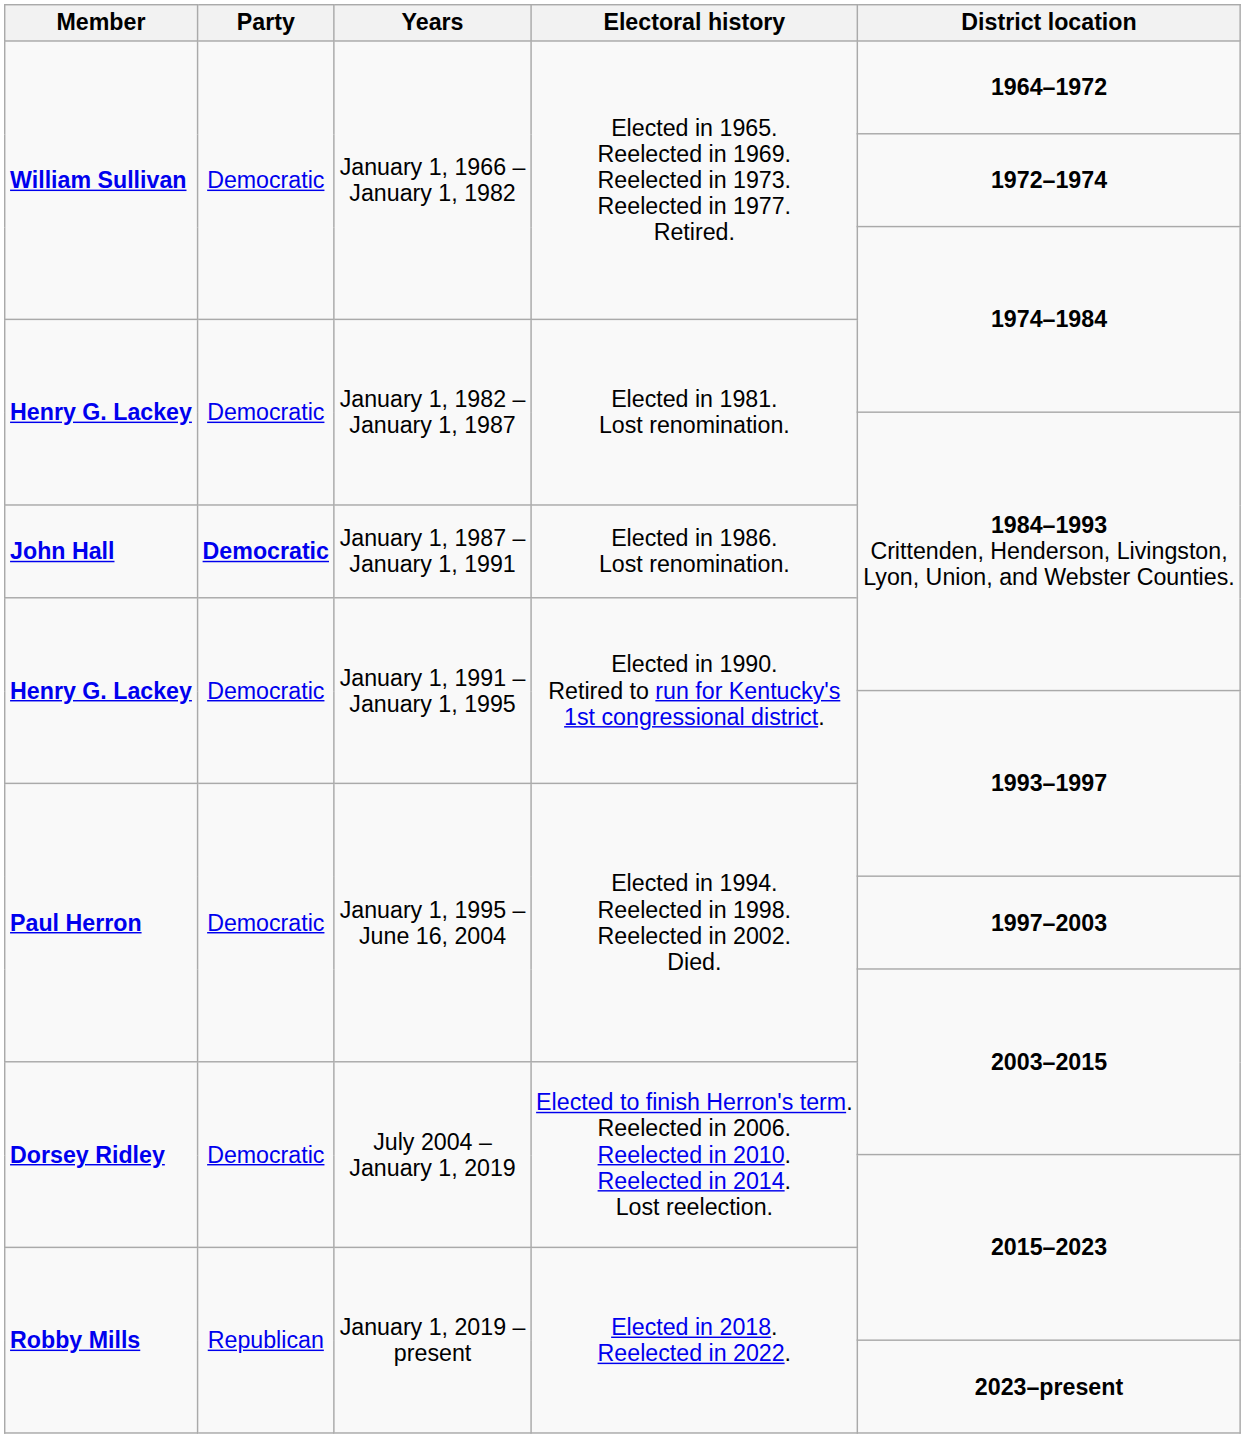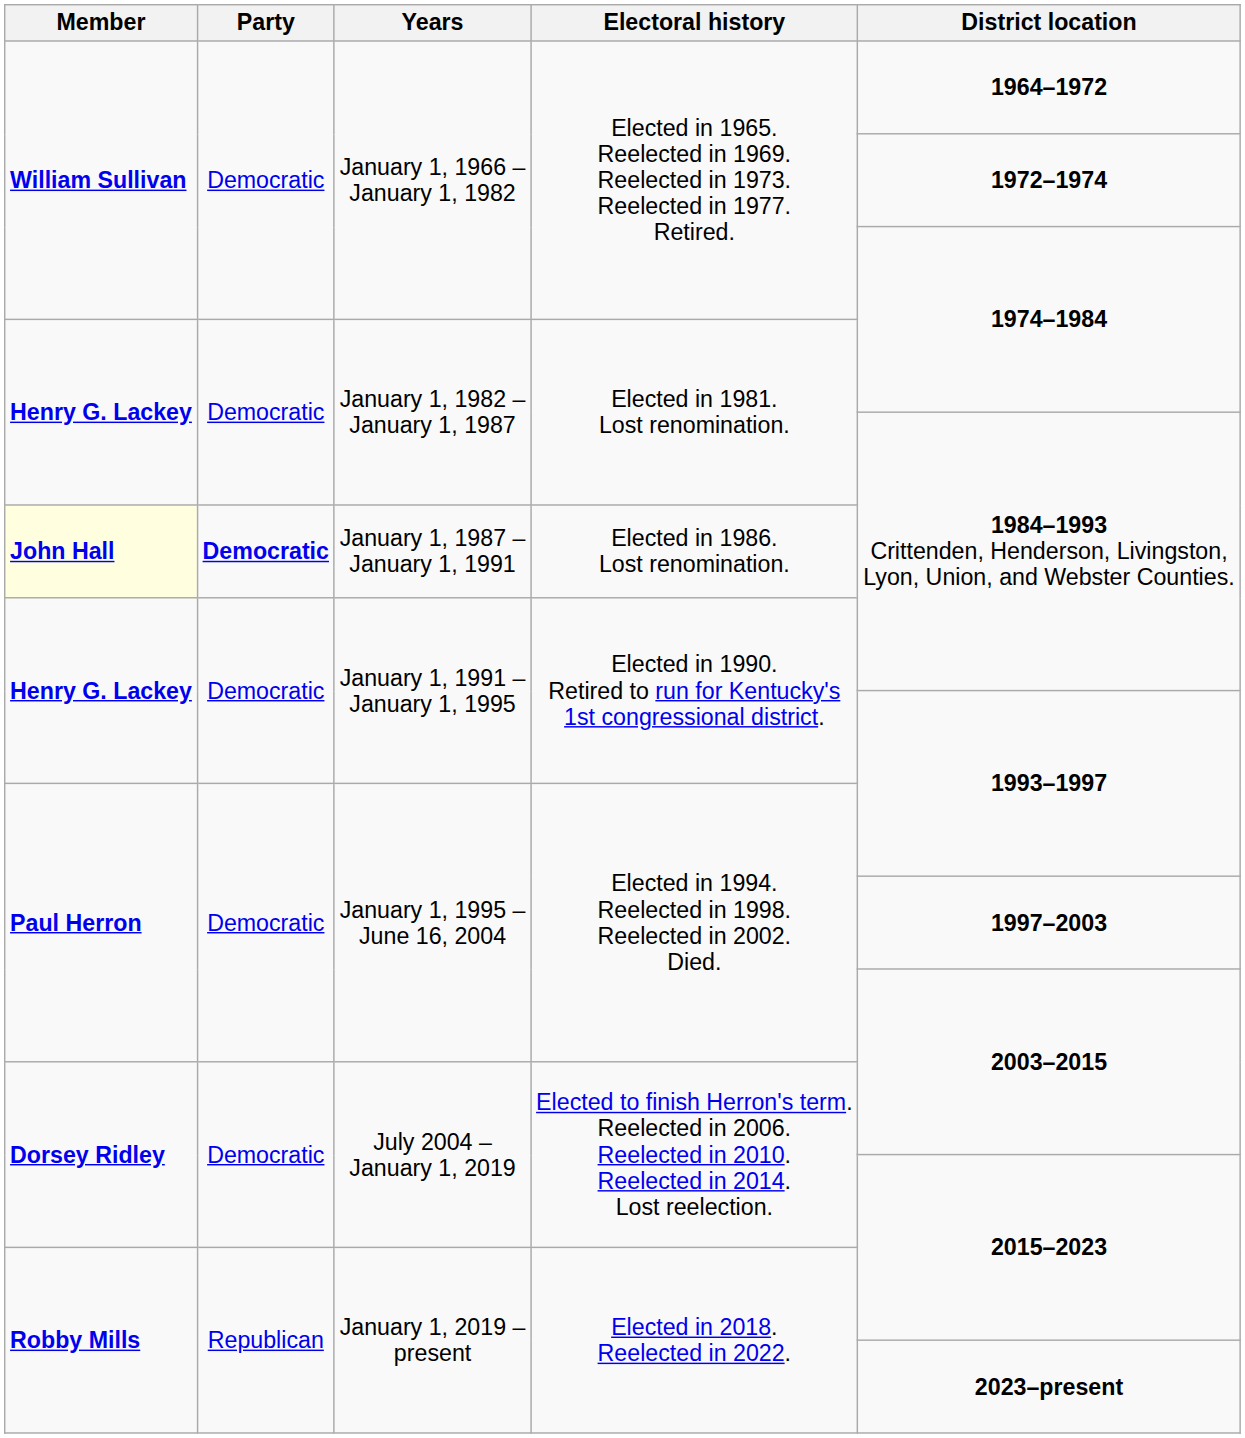(62, 551) no background -> (62, 551) lightyellow background
